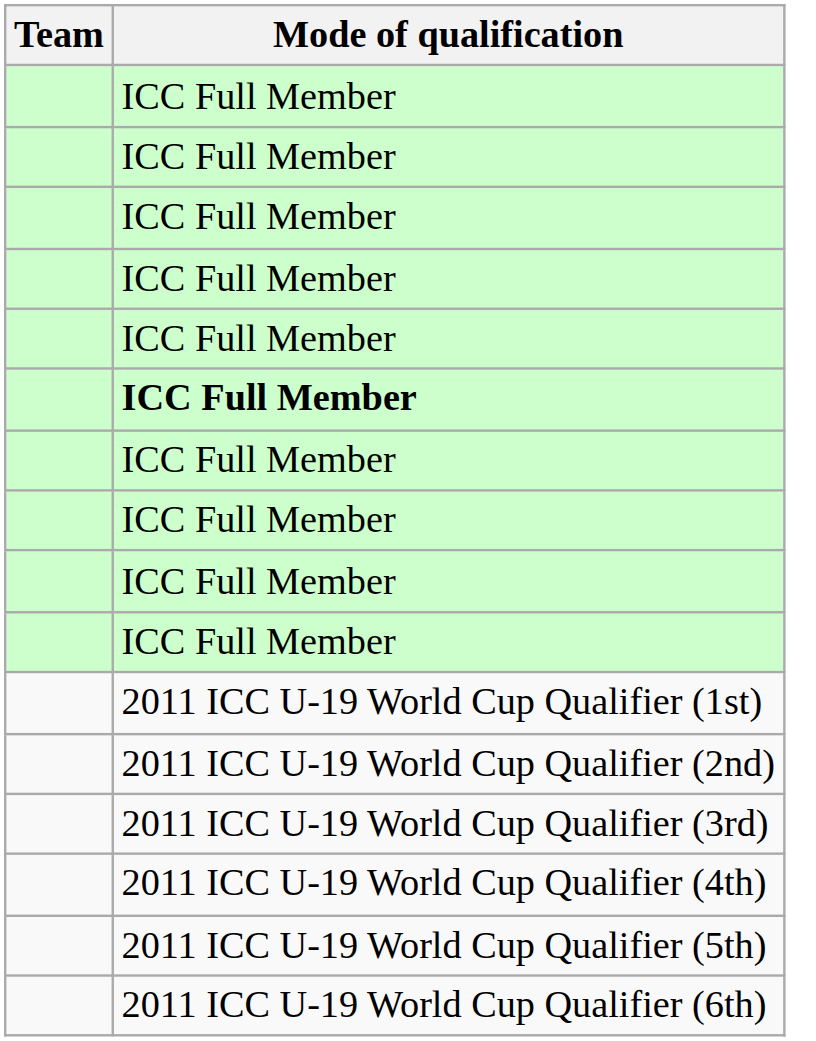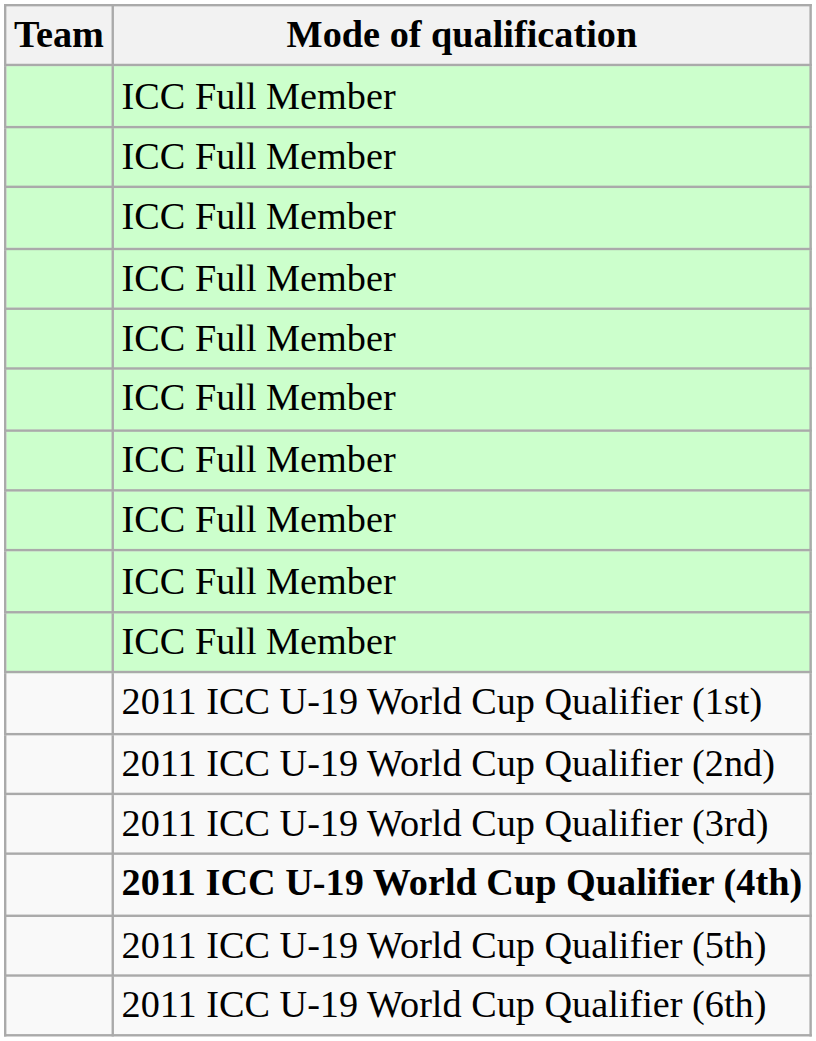(269, 398) bold -> (259, 398) normal
(444, 883) normal -> (462, 883) bold
